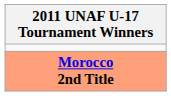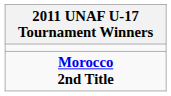(86, 71) lightsalmon background -> (86, 71) no background
